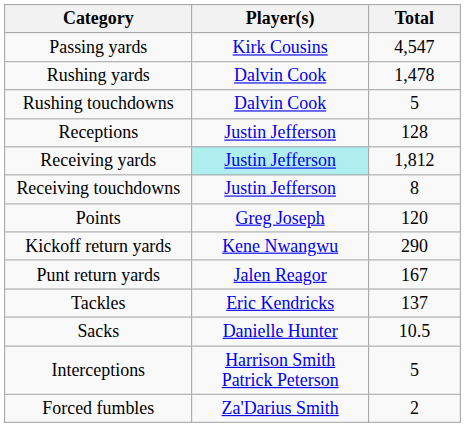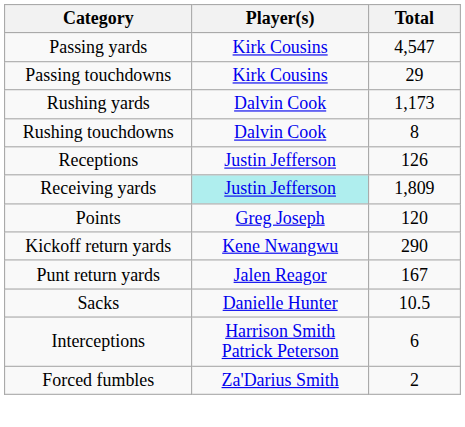+ row: (98, 75)
(414, 75) 1,478 -> (414, 103) 1,173
(414, 103) 5 -> (414, 132) 8
(414, 132) 128 -> (414, 160) 126
(414, 160) 1,812 -> (414, 189) 1,809
- row: (98, 189)
- row: (98, 302)
(414, 369) 5 -> (414, 341) 6
